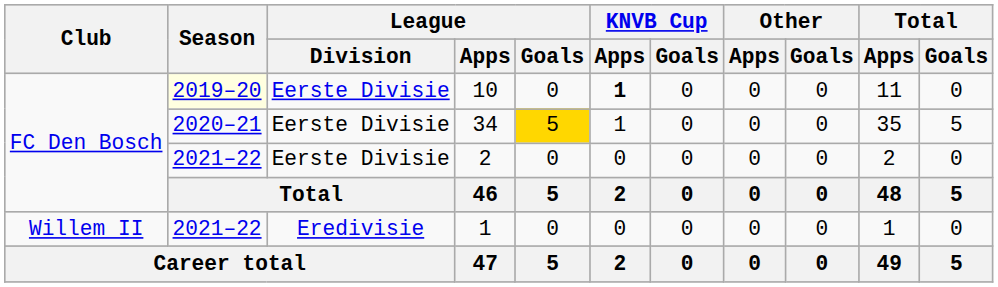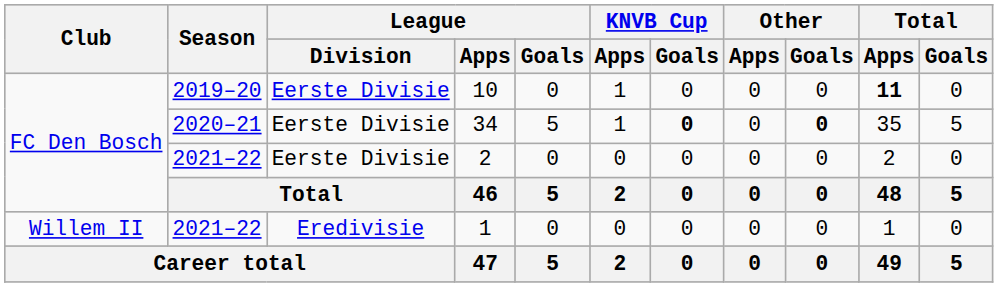(217, 91) lightyellow background -> (217, 91) no background
(620, 91) bold -> (620, 91) normal
(889, 91) normal -> (889, 91) bold
(553, 126) gold background -> (553, 126) no background
(687, 126) normal -> (687, 126) bold
(822, 126) normal -> (822, 126) bold
